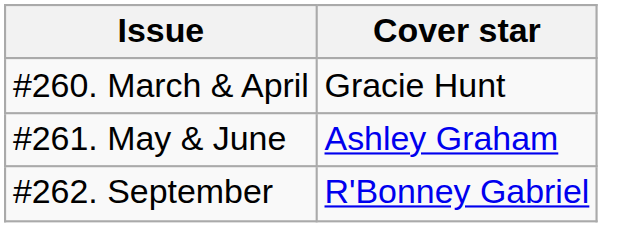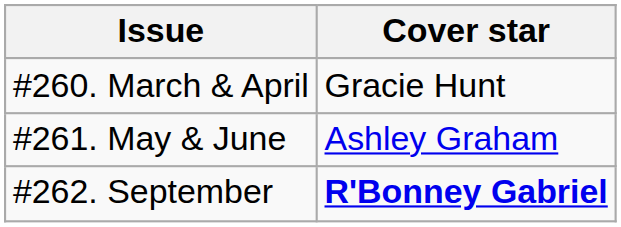(457, 192) normal -> (466, 192) bold
